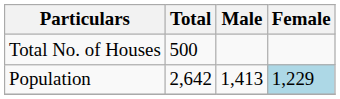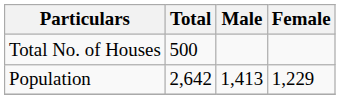(293, 79) lightblue background -> (293, 79) no background
